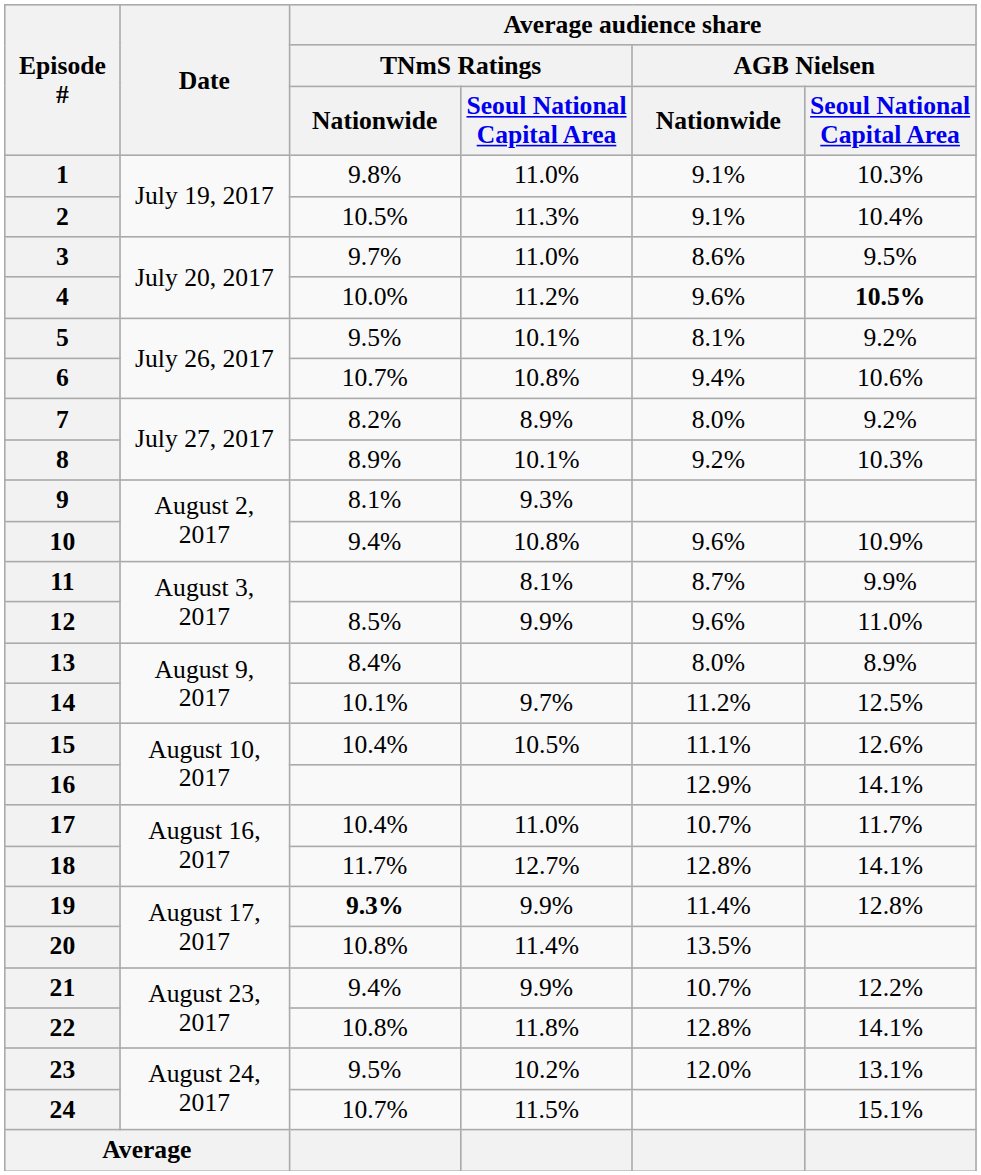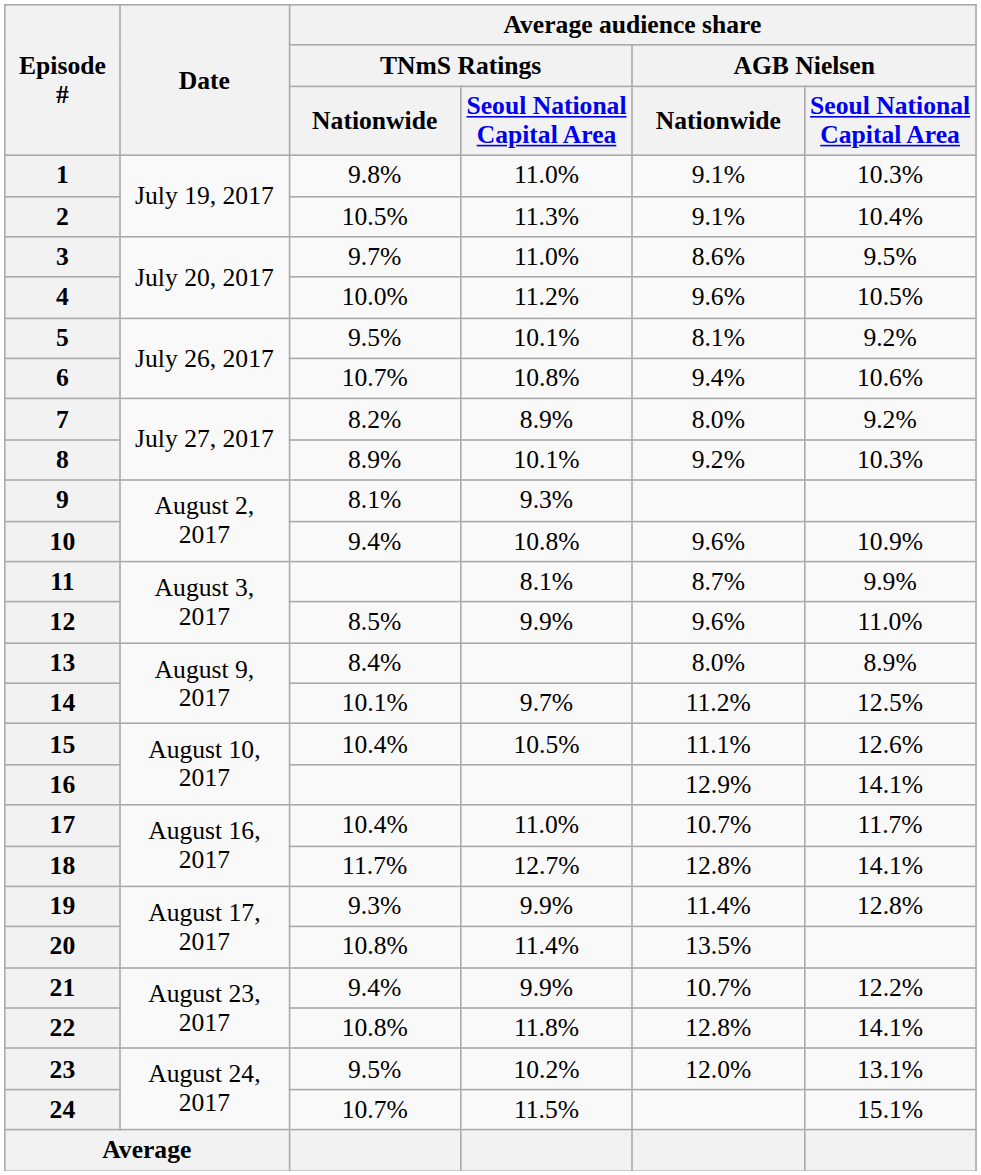(890, 297) bold -> (890, 297) normal
(375, 906) bold -> (375, 906) normal
